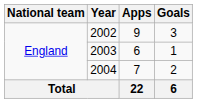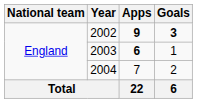(137, 32) normal -> (137, 32) bold
(174, 32) normal -> (174, 32) bold
(137, 51) normal -> (137, 51) bold
